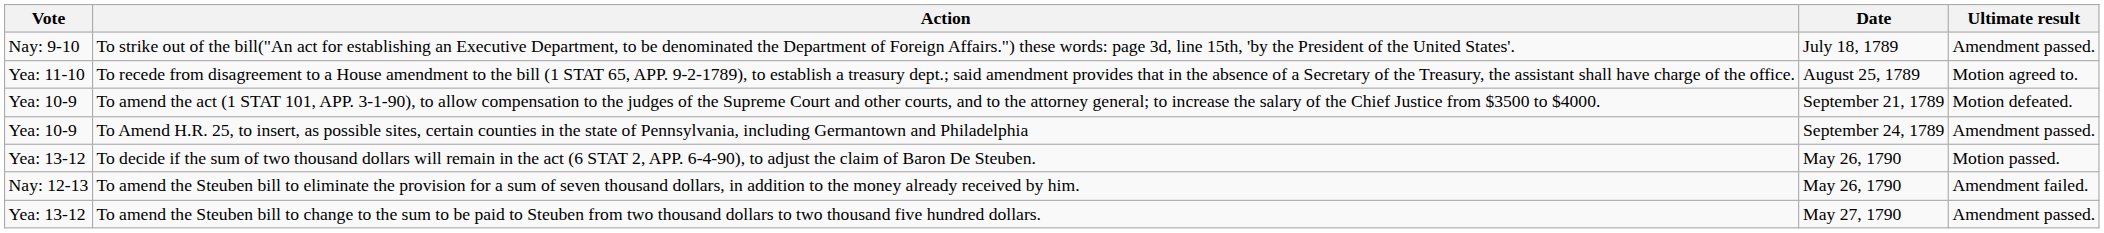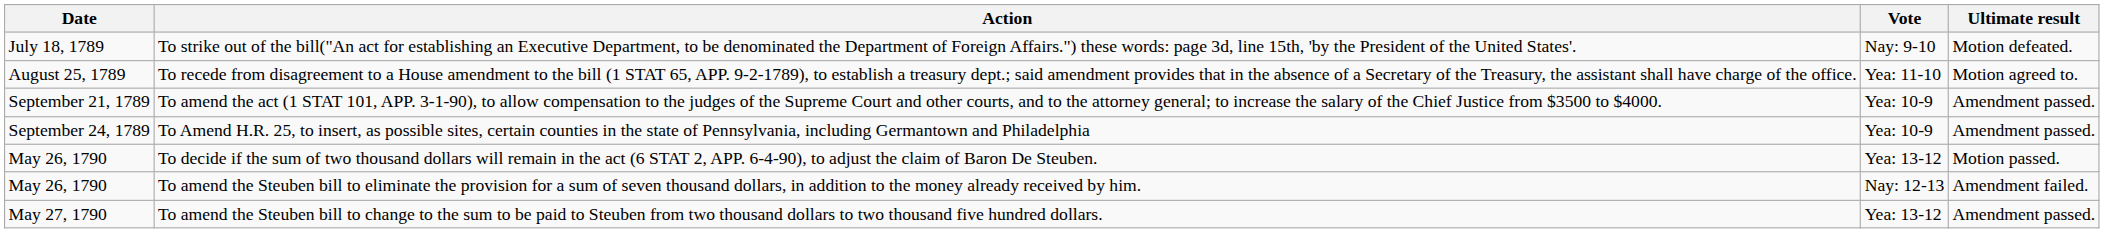columns swapped: (1874, 18) <-> (48, 18)
(2024, 46) Amendment passed. -> (2013, 46) Motion defeated.
(2013, 102) Motion defeated. -> (2024, 102) Amendment passed.
